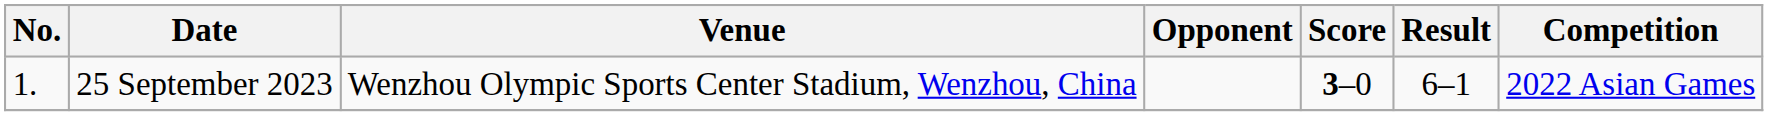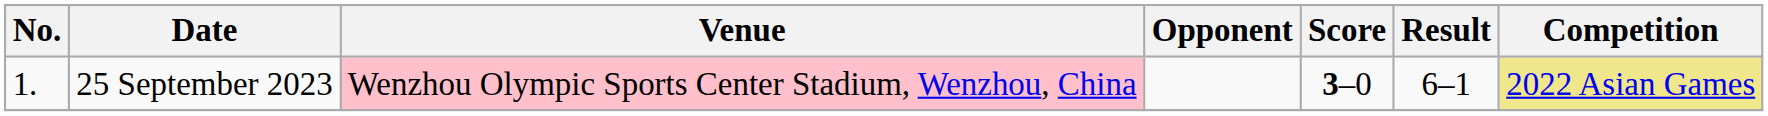(742, 82) no background -> (742, 82) pink background
(1631, 82) no background -> (1631, 82) khaki background
